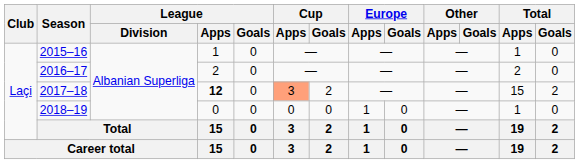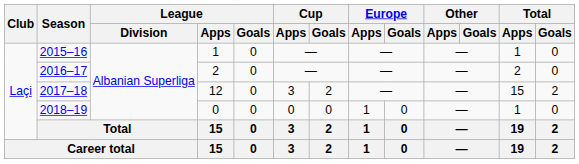(216, 91) bold -> (216, 91) normal
(291, 91) lightsalmon background -> (291, 91) no background
